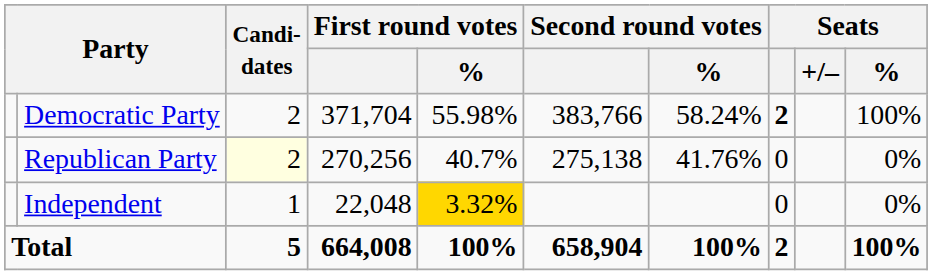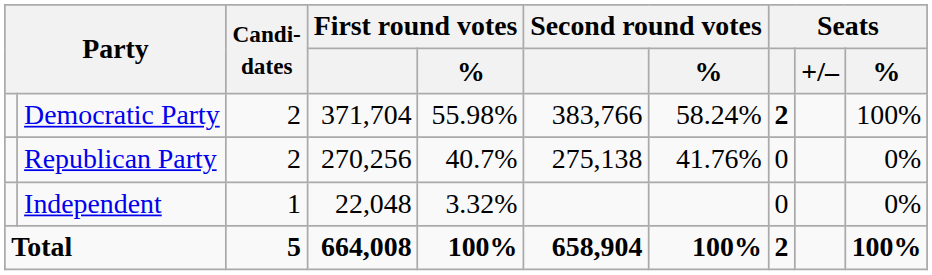(294, 159) lightyellow background -> (294, 159) no background
(481, 203) gold background -> (481, 203) no background
